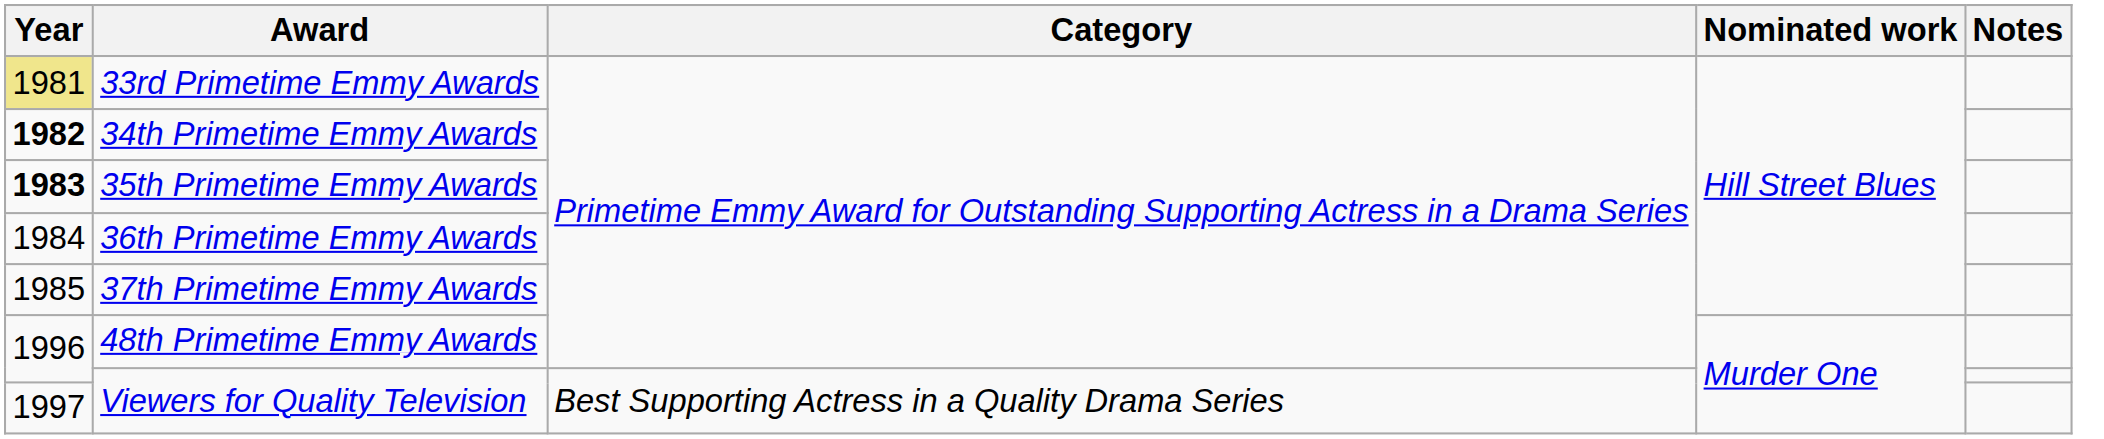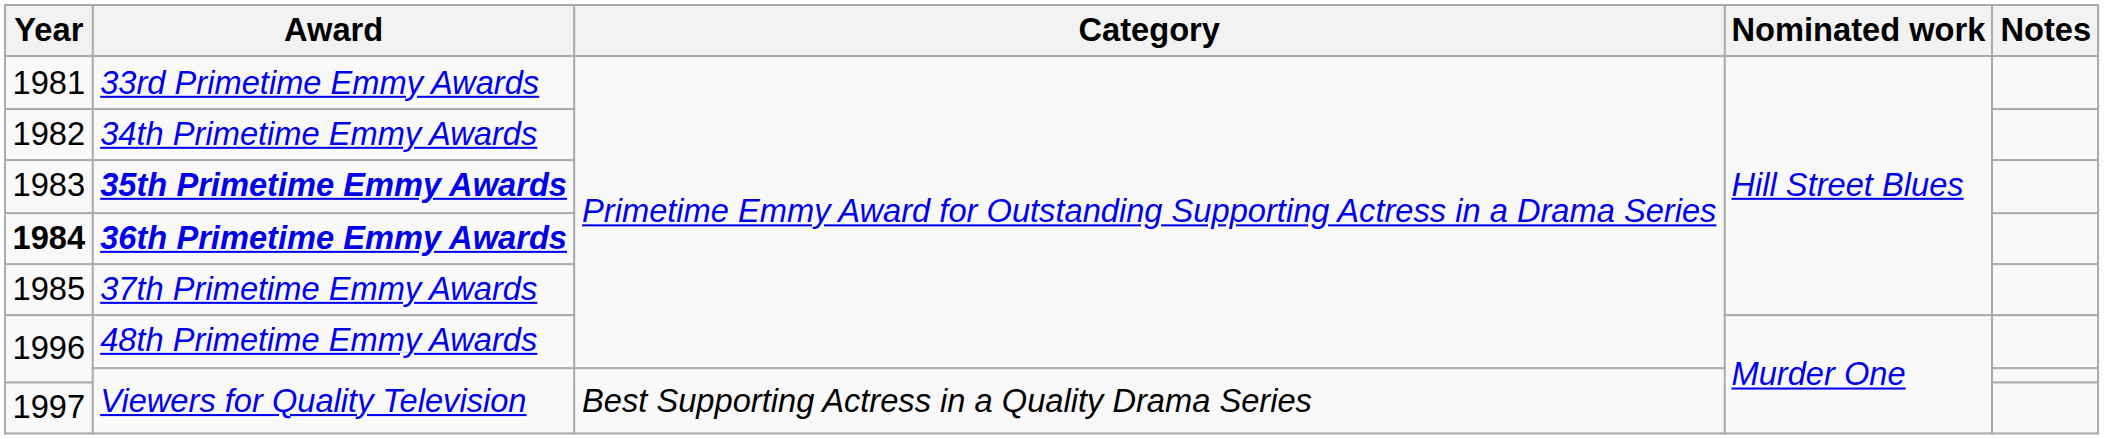(49, 82) khaki background -> (49, 82) no background
(49, 133) bold -> (49, 133) normal
(49, 185) bold -> (49, 185) normal
(319, 185) normal -> (334, 185) bold
(49, 237) normal -> (49, 237) bold
(319, 237) normal -> (334, 237) bold
